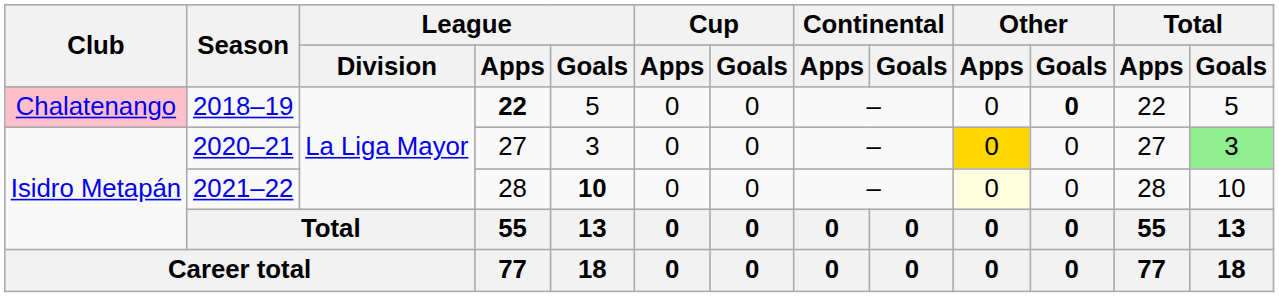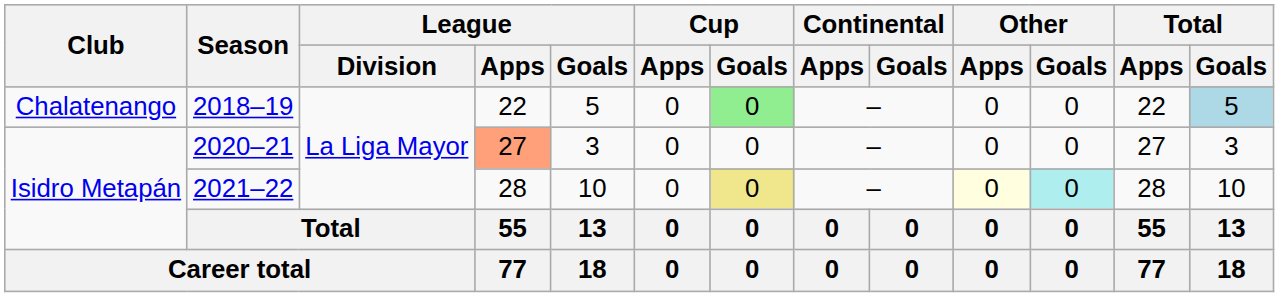(96, 106) pink background -> (96, 106) no background
(512, 106) bold -> (512, 106) normal
(752, 106) no background -> (752, 106) lightgreen background
(1072, 106) bold -> (1072, 106) normal
(1231, 106) no background -> (1231, 106) lightblue background
(512, 147) no background -> (512, 147) lightsalmon background
(992, 147) gold background -> (992, 147) no background
(1231, 147) lightgreen background -> (1231, 147) no background
(592, 188) bold -> (592, 188) normal
(752, 188) no background -> (752, 188) khaki background
(1072, 188) no background -> (1072, 188) paleturquoise background
